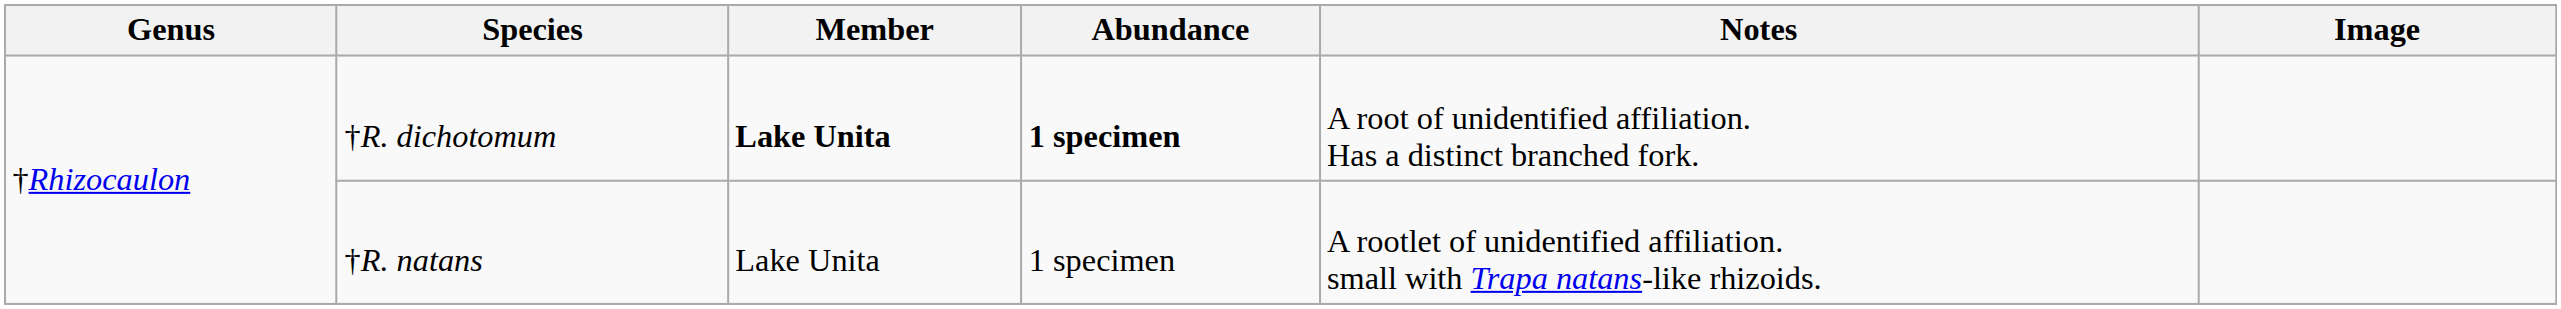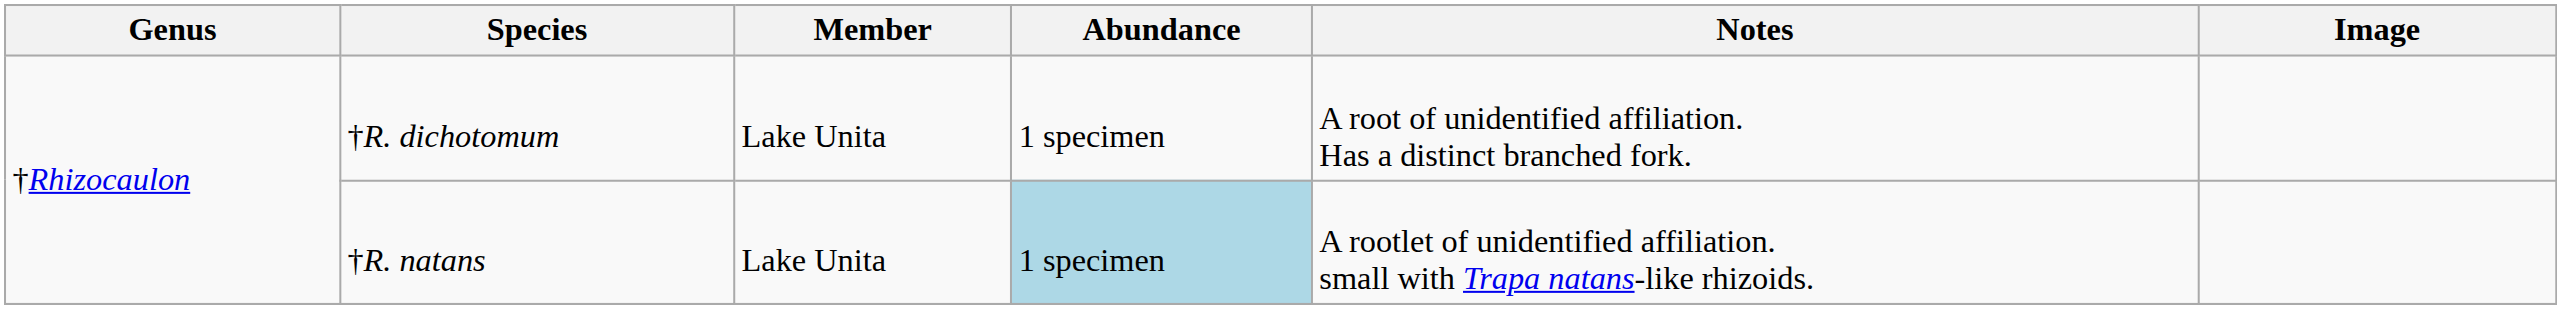(813, 135) bold -> (814, 135) normal
(1105, 135) bold -> (1092, 135) normal
(1102, 259) no background -> (1092, 259) lightblue background
